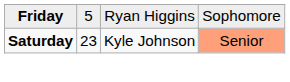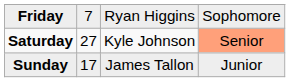(88, 16) 5 -> (88, 16) 7
(88, 40) 23 -> (88, 40) 27
+ row: (40, 64)
